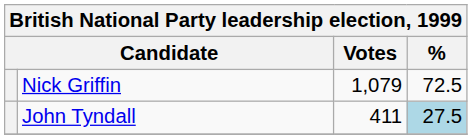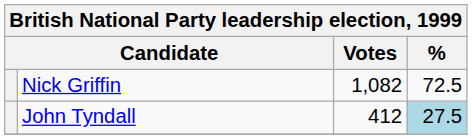(377, 85) 1,079 -> (377, 85) 1,082
(386, 117) 411 -> (385, 117) 412
